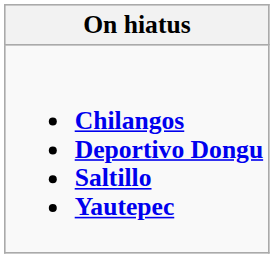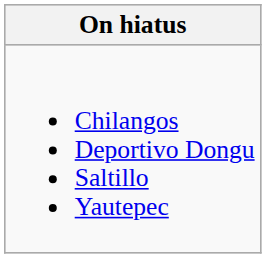(137, 163) bold -> (133, 163) normal
